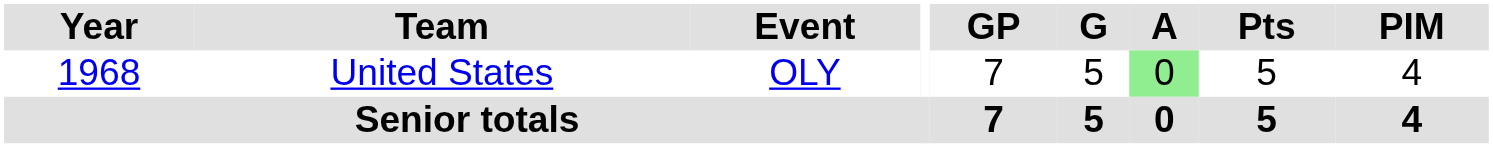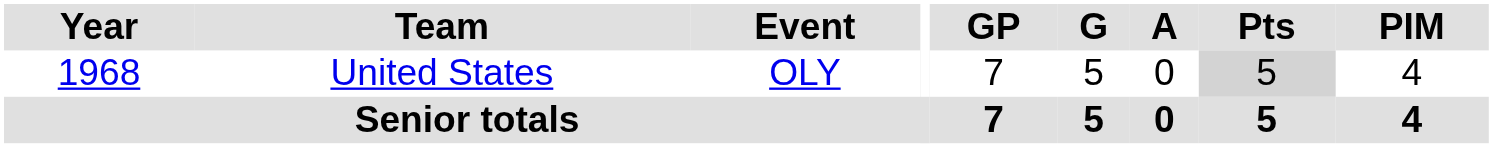(1164, 72) lightgreen background -> (1164, 72) no background
(1267, 72) no background -> (1267, 72) lightgrey background
